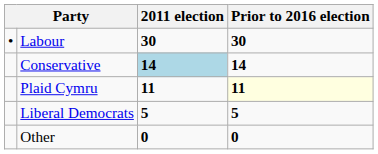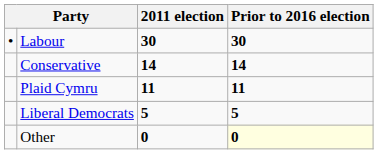(148, 64) lightblue background -> (148, 64) no background
(238, 88) lightyellow background -> (238, 88) no background
(235, 137) no background -> (235, 137) lightyellow background
